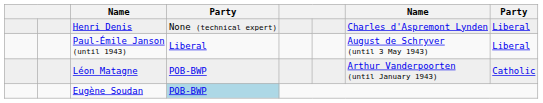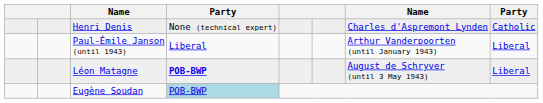(511, 26) Liberal -> (514, 26) Catholic
(396, 46) August de Schryver (until 3 May 1943) -> (402, 46) Arthur Vanderpoorten (until January 1943)
(188, 71) normal -> (188, 71) bold
(402, 71) Arthur Vanderpoorten (until January 1943) -> (396, 71) August de Schryver (until 3 May 1943)
(514, 71) Catholic -> (511, 71) Liberal
